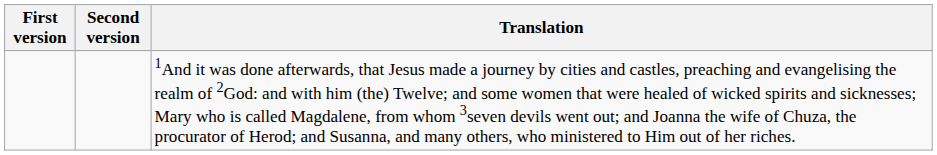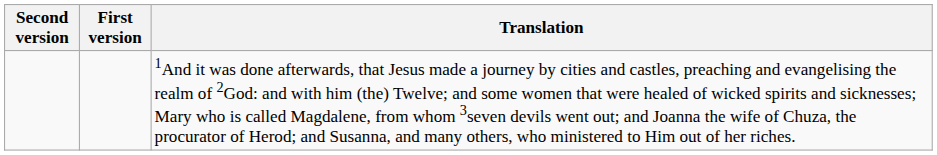columns swapped: (40, 27) <-> (113, 27)
